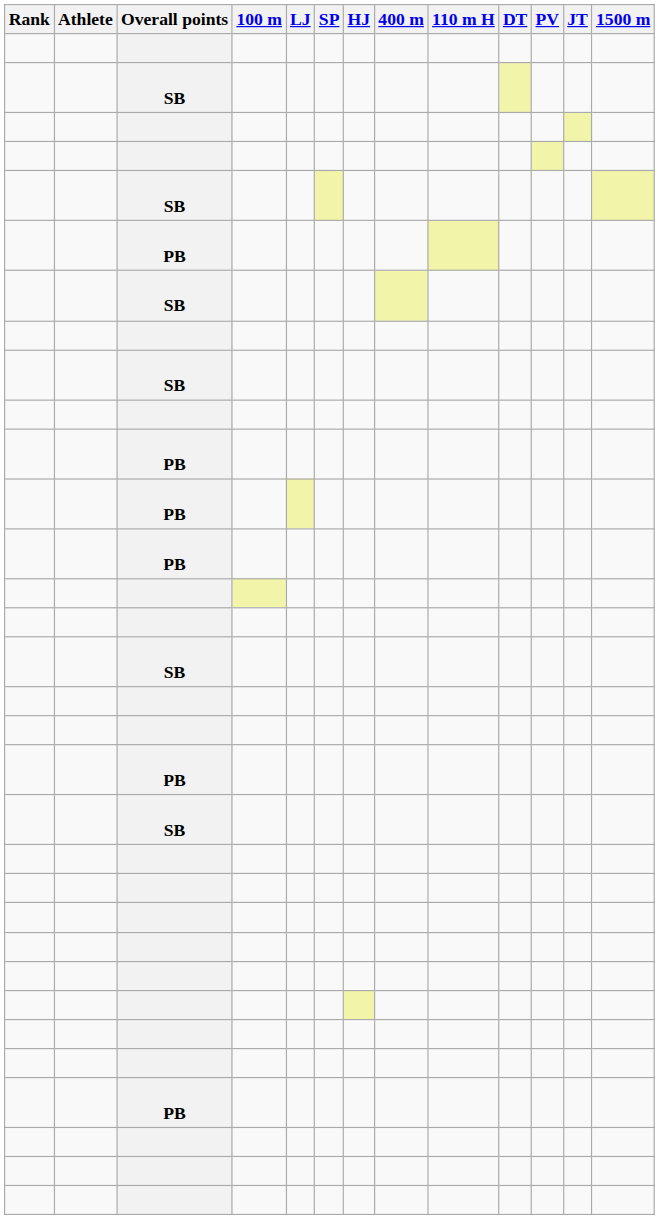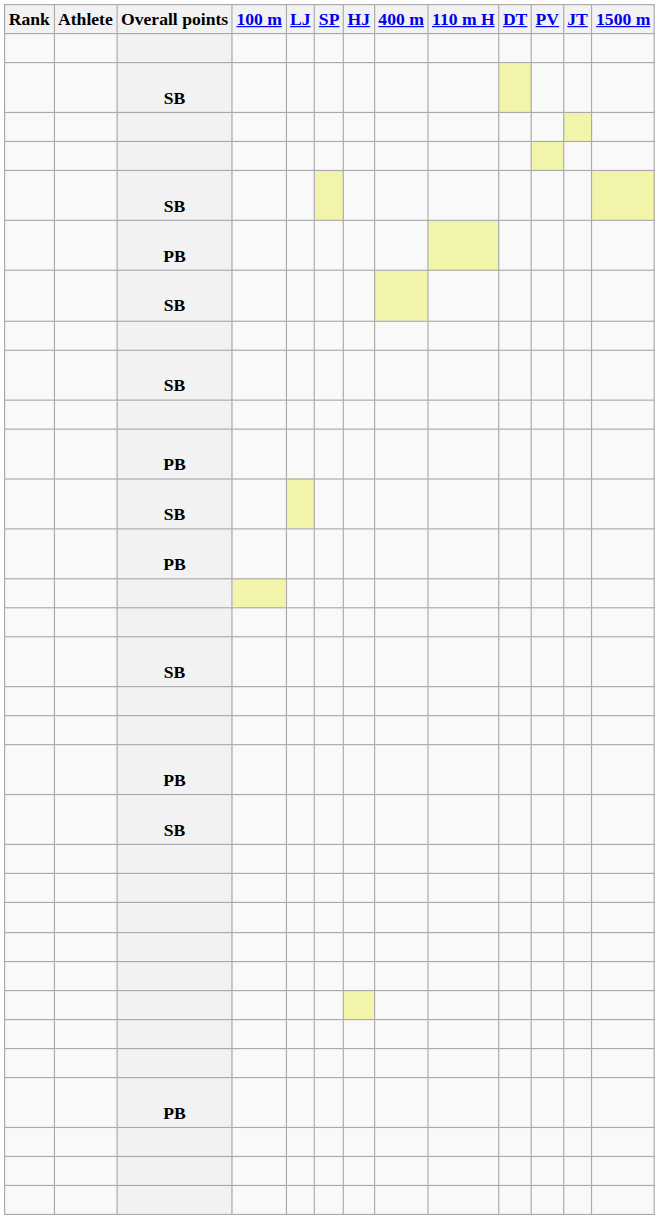(175, 514) PB -> (175, 514) SB
